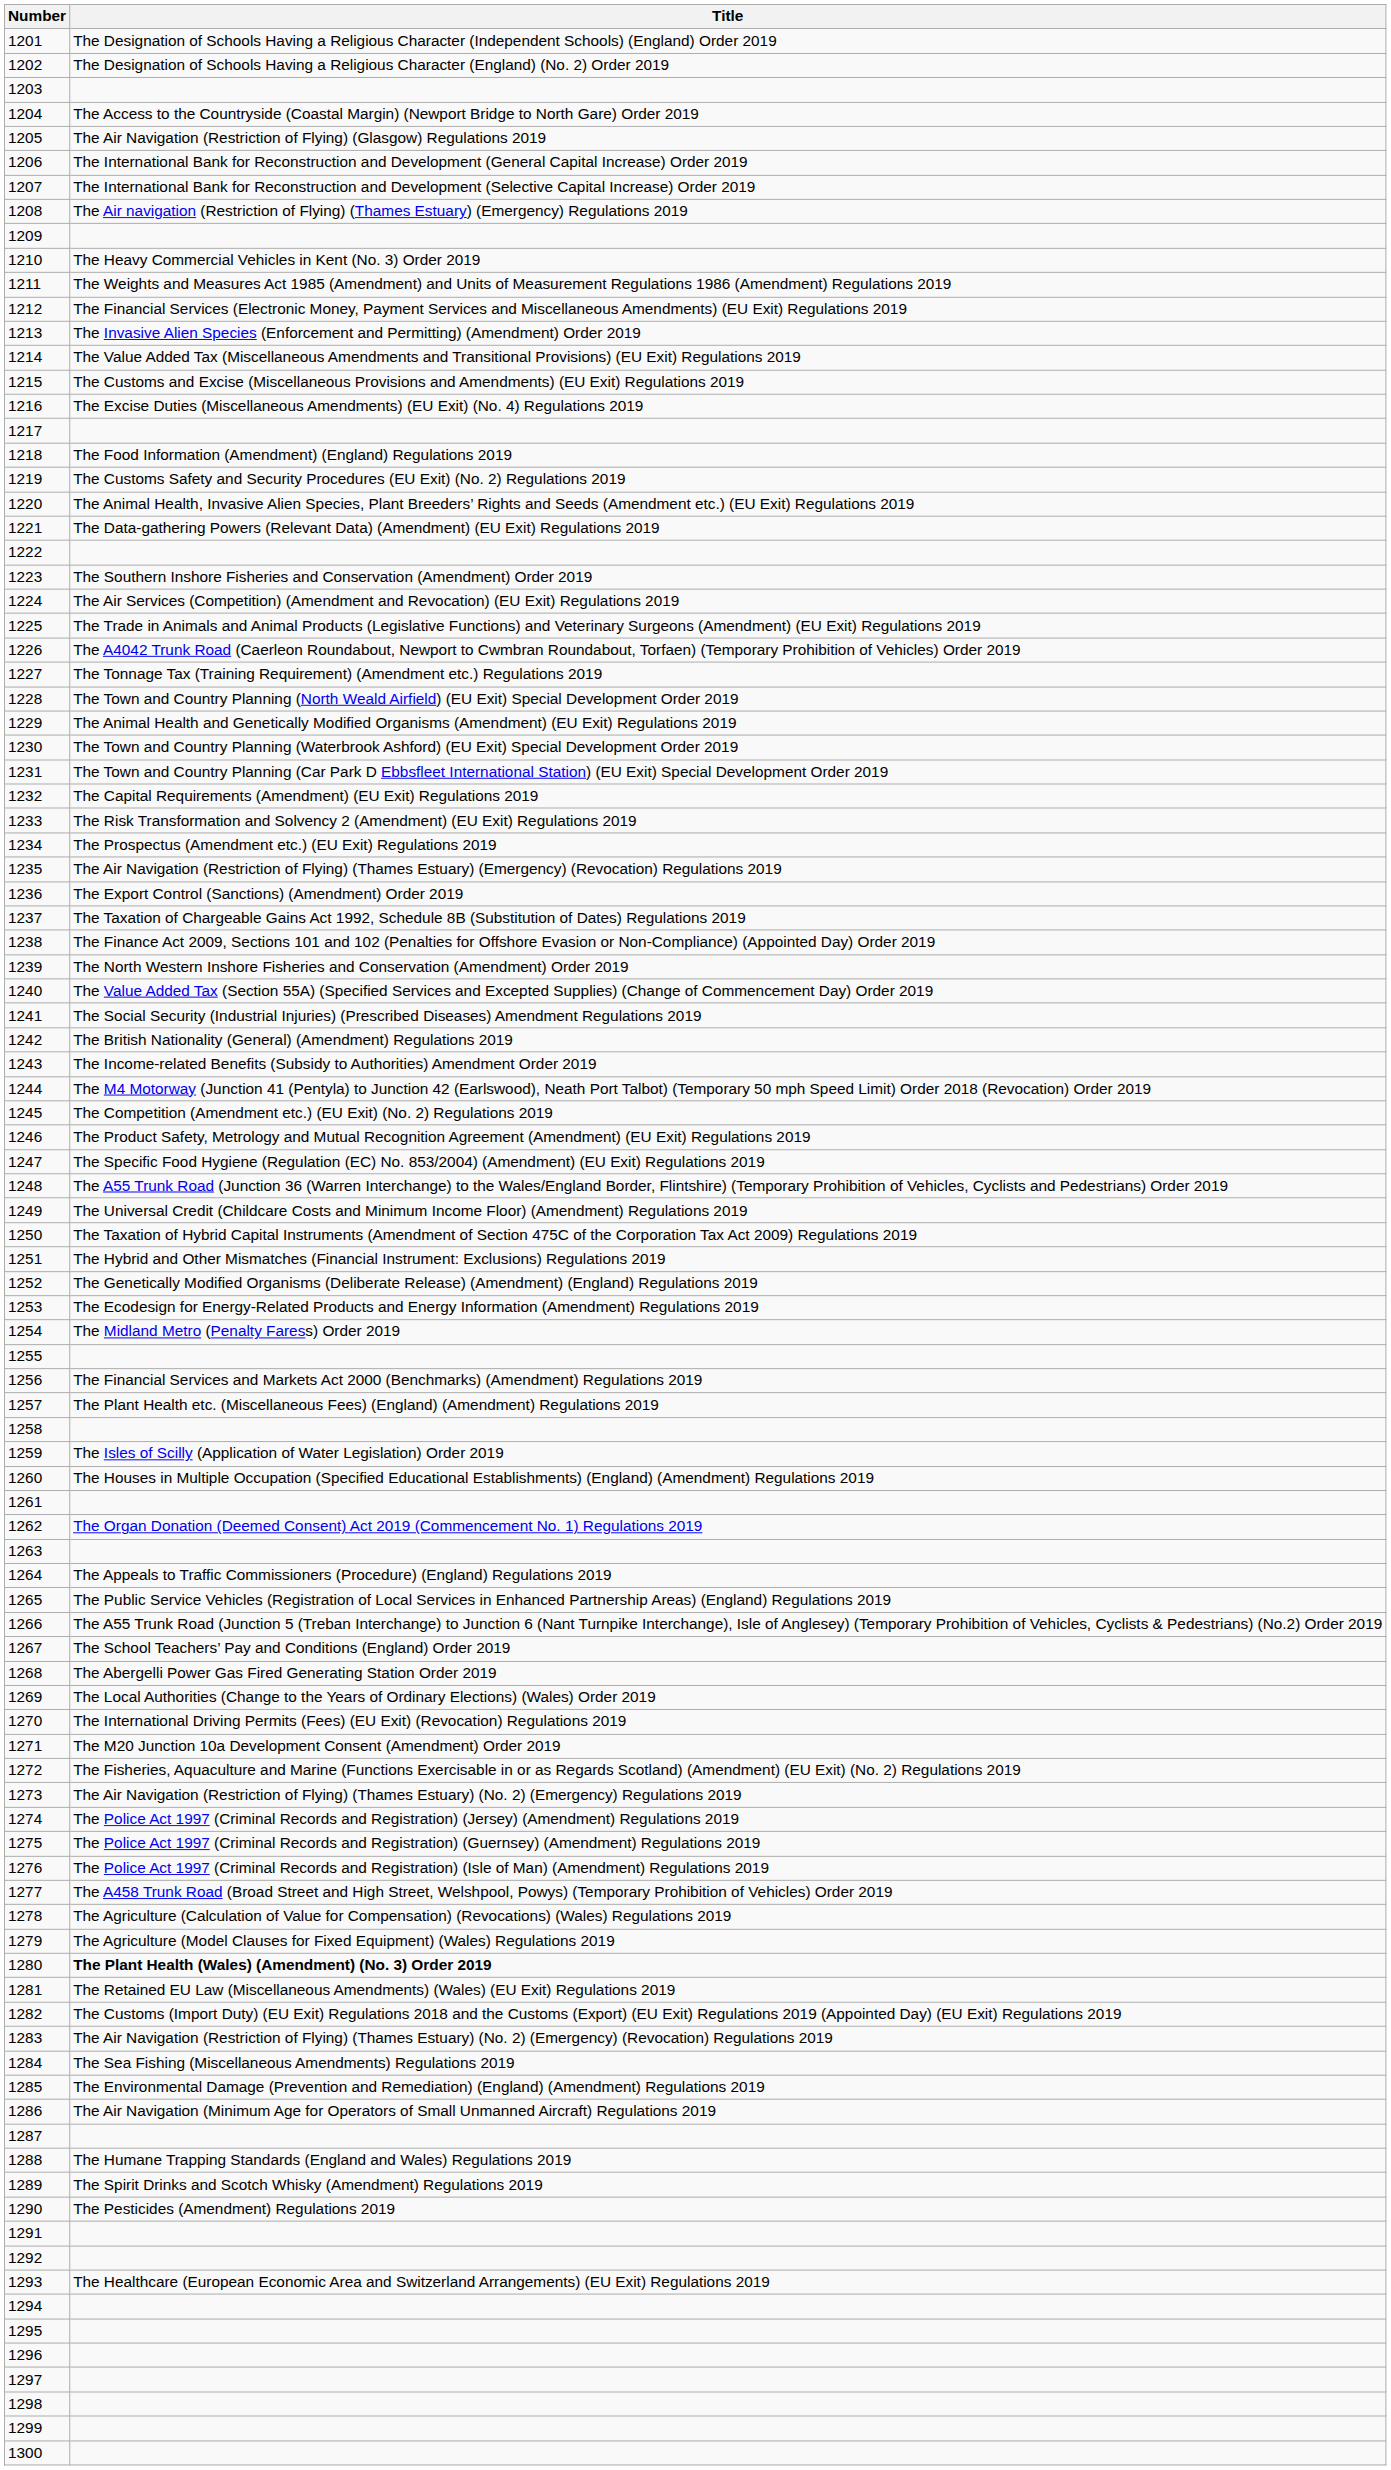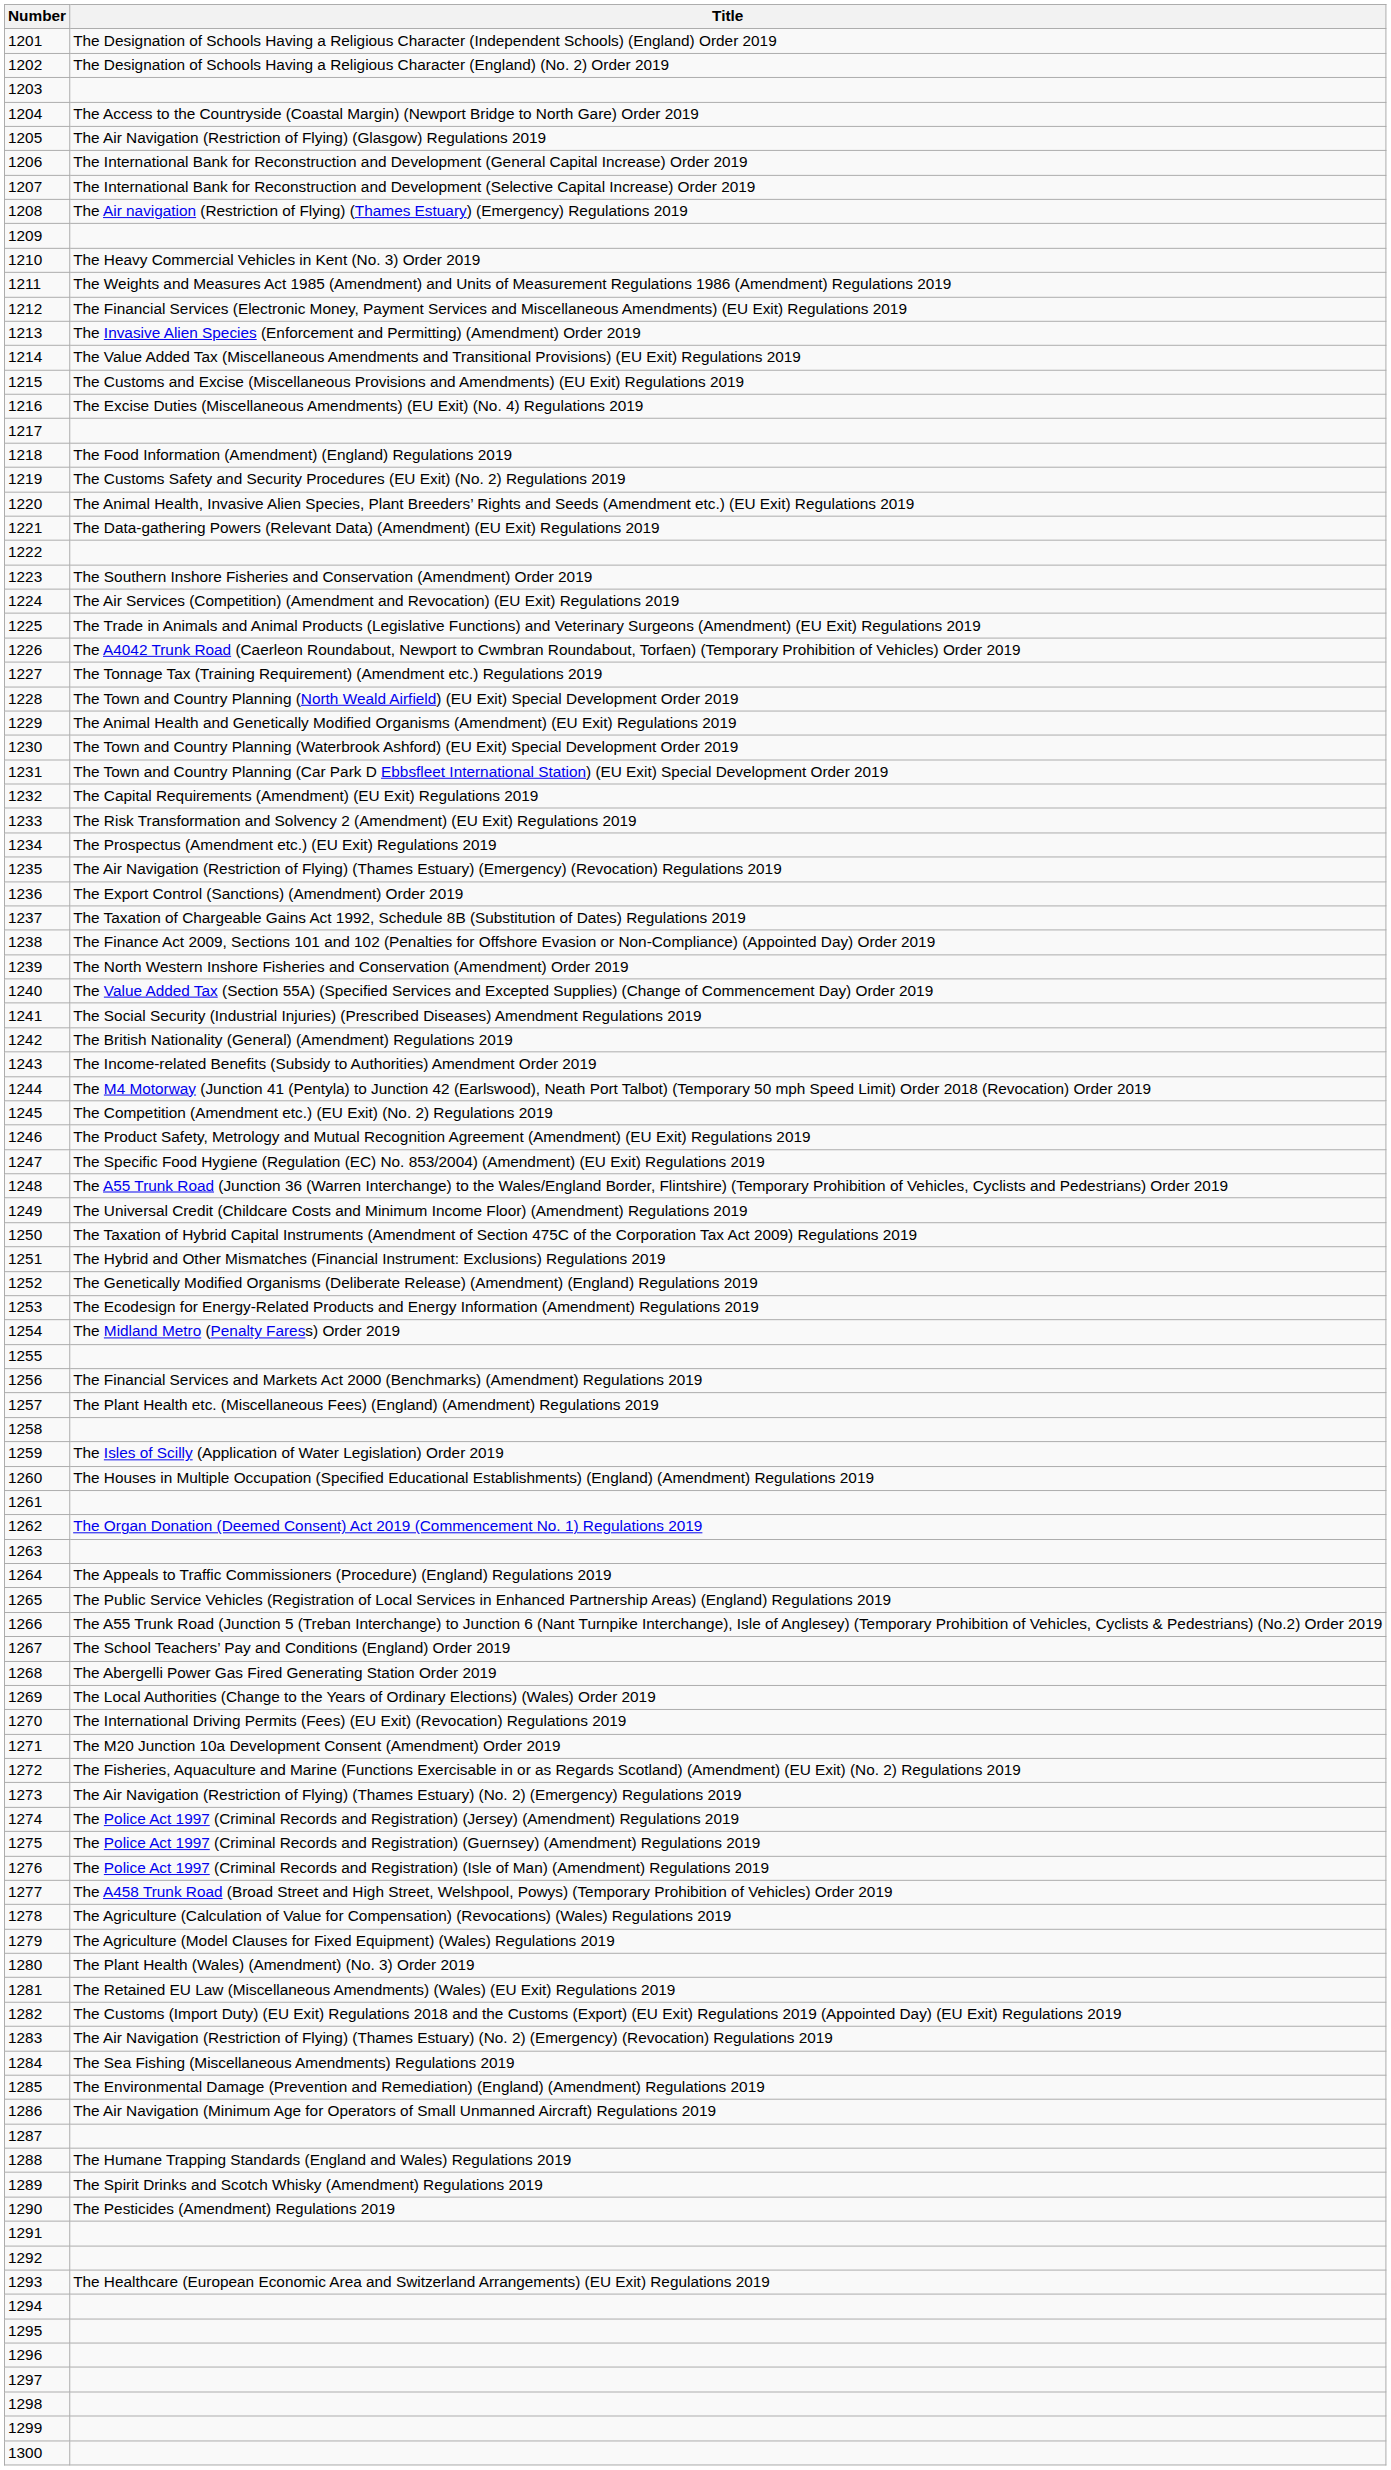(282, 1965) bold -> (274, 1965) normal
